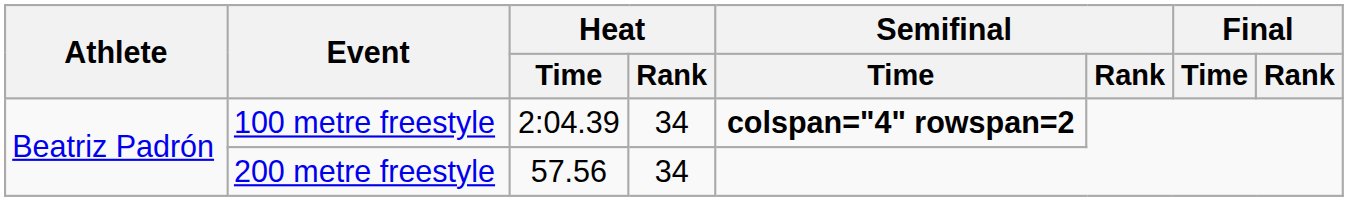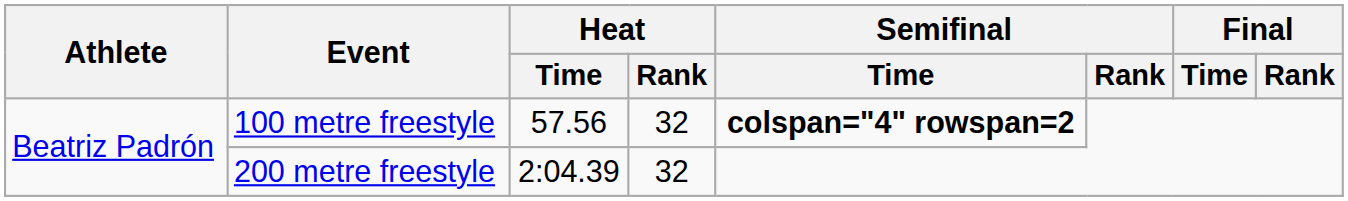(569, 123) 2:04.39 -> (569, 123) 57.56
(672, 123) 34 -> (672, 123) 32
(569, 172) 57.56 -> (569, 172) 2:04.39
(672, 172) 34 -> (672, 172) 32
